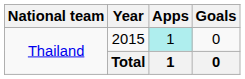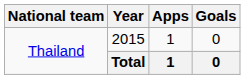(170, 39) paleturquoise background -> (170, 39) no background
